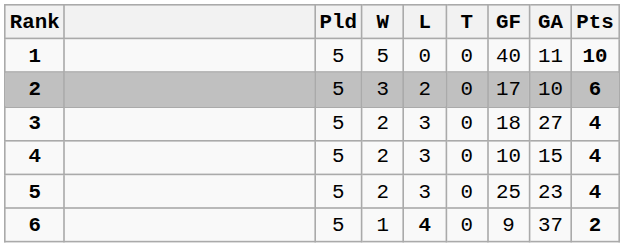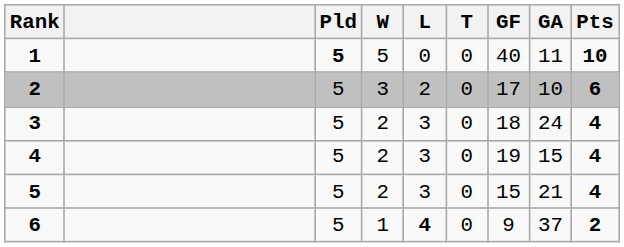(338, 56) normal -> (338, 56) bold
(550, 123) 27 -> (550, 123) 24
(509, 157) 10 -> (509, 157) 19
(509, 191) 25 -> (509, 191) 15
(550, 191) 23 -> (550, 191) 21
